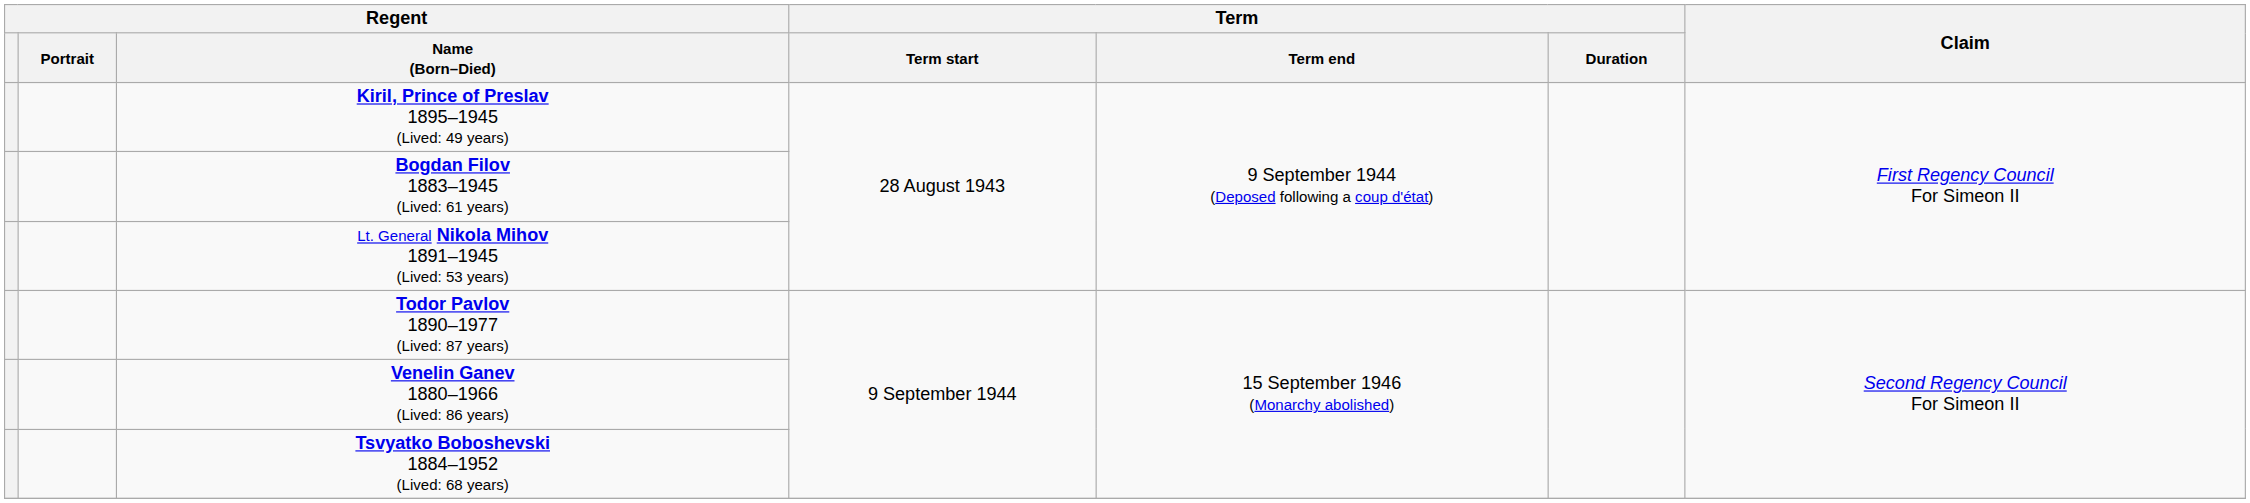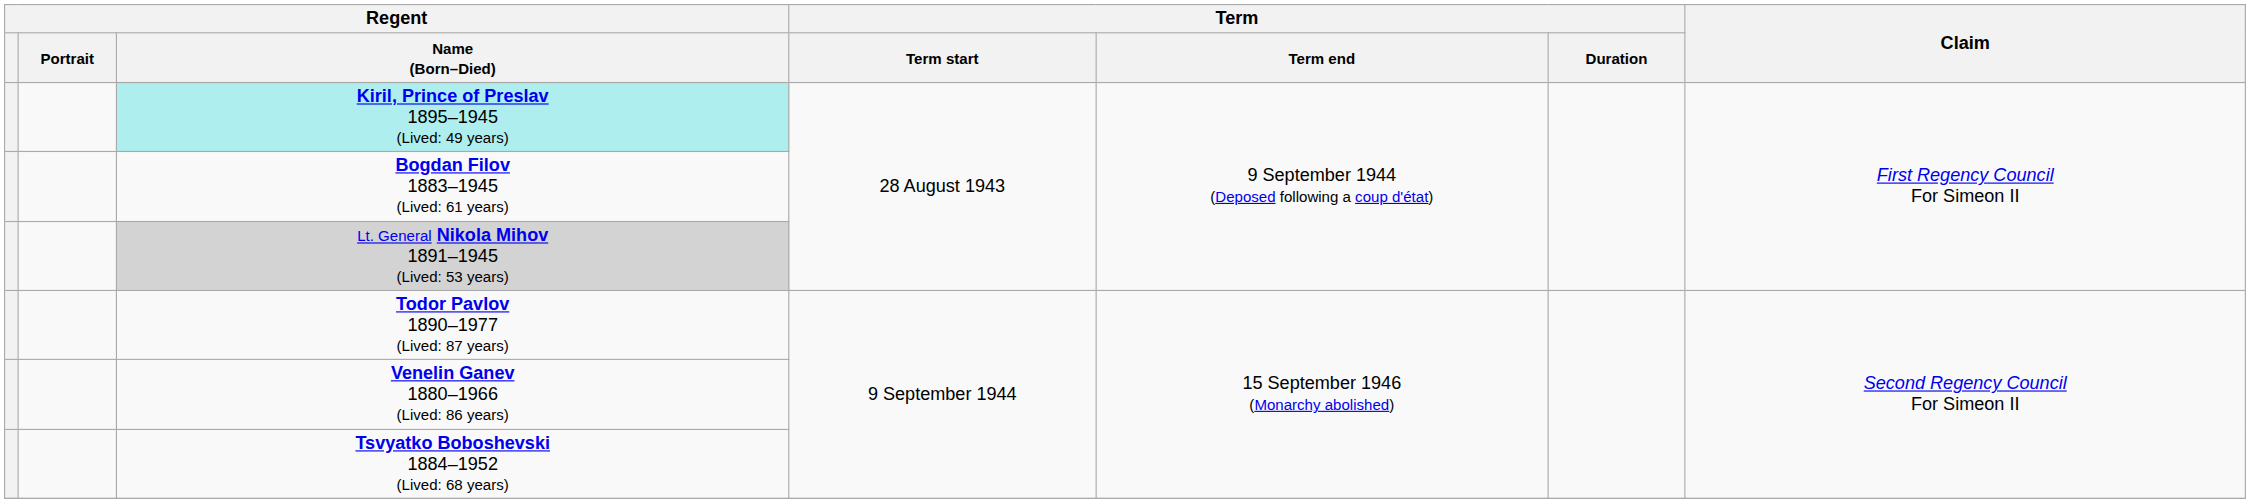(453, 116) no background -> (453, 116) paleturquoise background
(453, 255) no background -> (453, 255) lightgrey background
